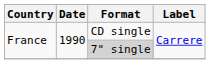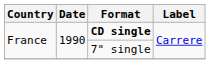(121, 31) normal -> (121, 31) bold
(121, 49) lightgrey background -> (121, 49) no background
